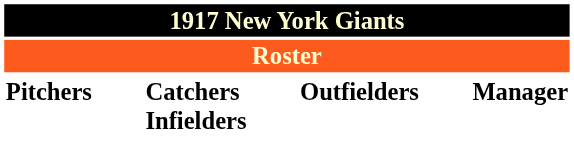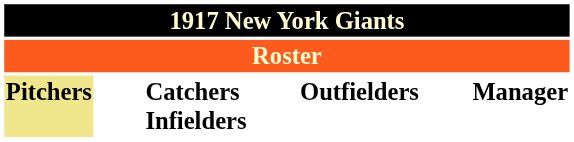(49, 91) no background -> (49, 91) khaki background
